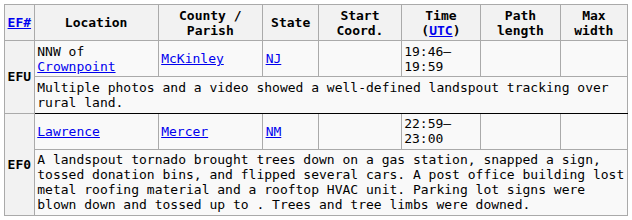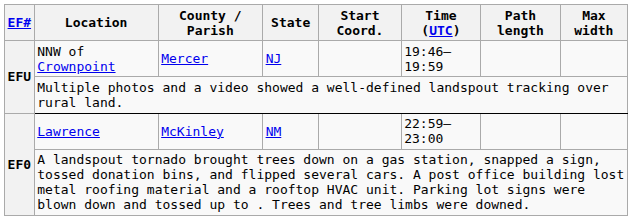(192, 59) McKinley -> (185, 59) Mercer
(185, 131) Mercer -> (192, 131) McKinley
